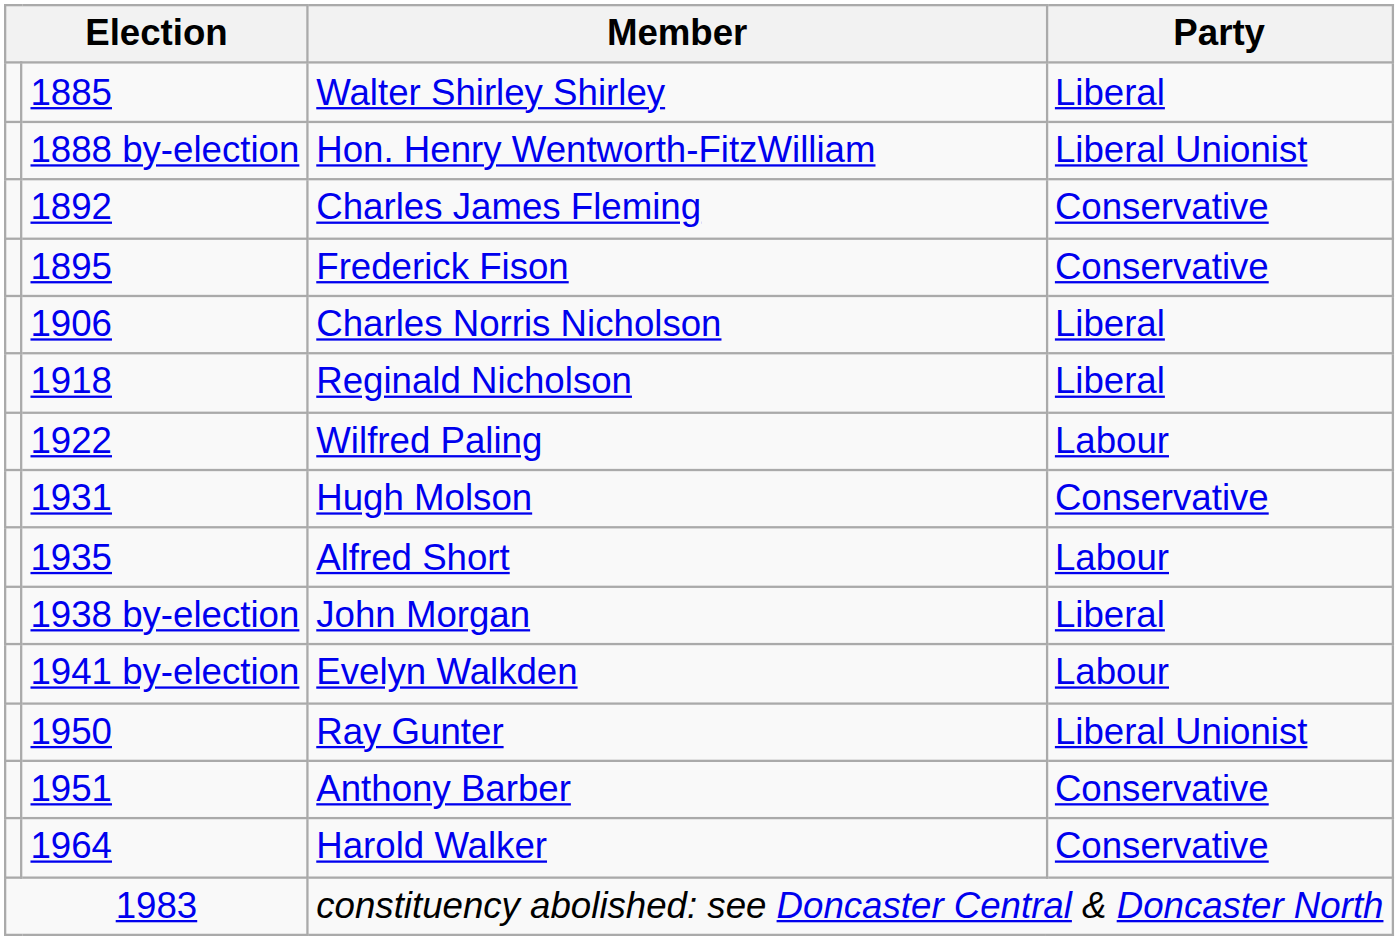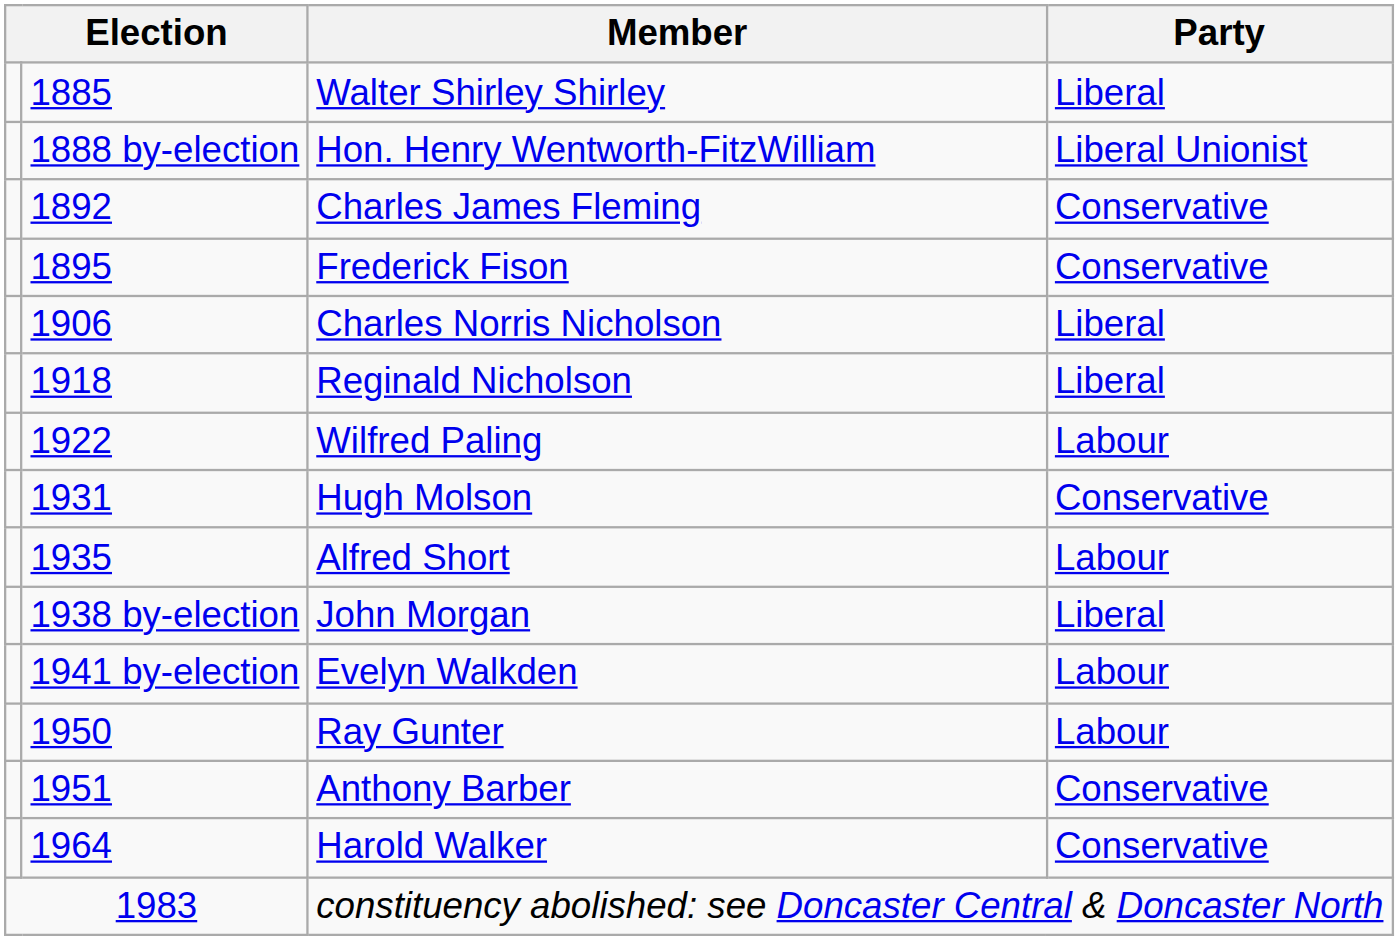(1181, 730) Liberal Unionist -> (1112, 730) Labour
